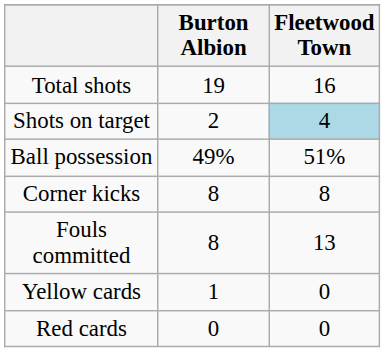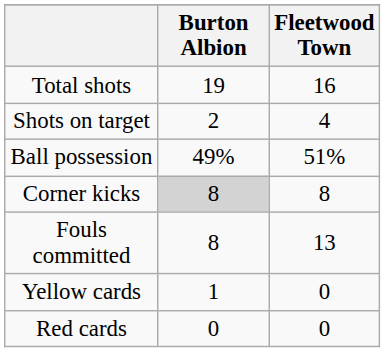(324, 120) lightblue background -> (324, 120) no background
(214, 193) no background -> (214, 193) lightgrey background
